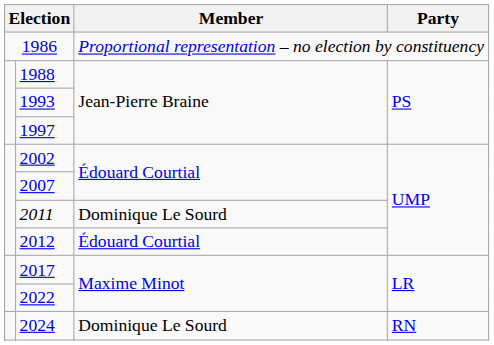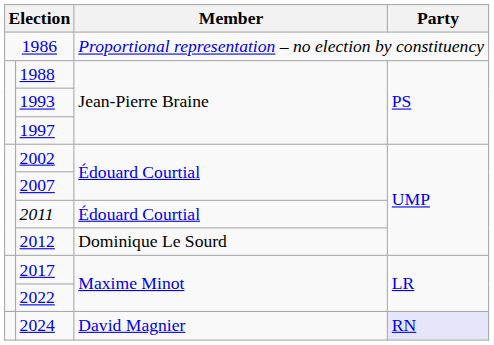(153, 213) Dominique Le Sourd -> (139, 213) Édouard Courtial
(139, 241) Édouard Courtial -> (153, 241) Dominique Le Sourd
(153, 325) Dominique Le Sourd -> (132, 325) David Magnier
(404, 325) no background -> (404, 325) lavender background
